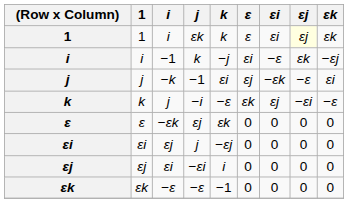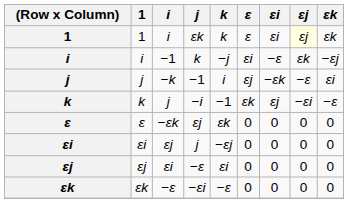(224, 79) εi -> (224, 79) i
(224, 101) −ε -> (224, 101) −1
(197, 166) −εi -> (197, 166) −ε
(224, 166) i -> (224, 166) εi
(197, 187) −ε -> (197, 187) −εi
(224, 187) −1 -> (224, 187) −ε
